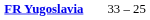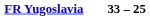(127, 8) normal -> (127, 8) bold
